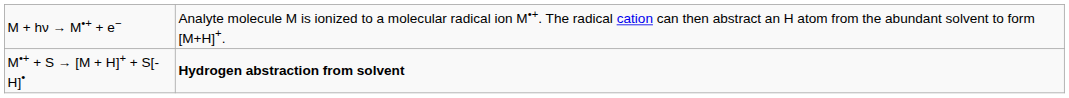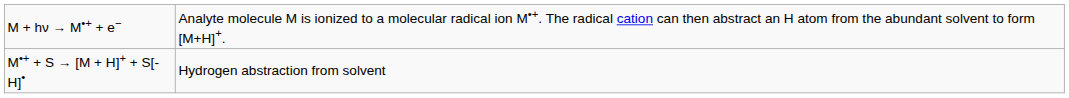(291, 70) bold -> (282, 70) normal
